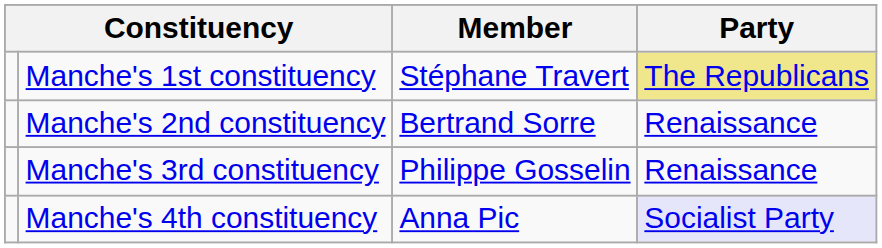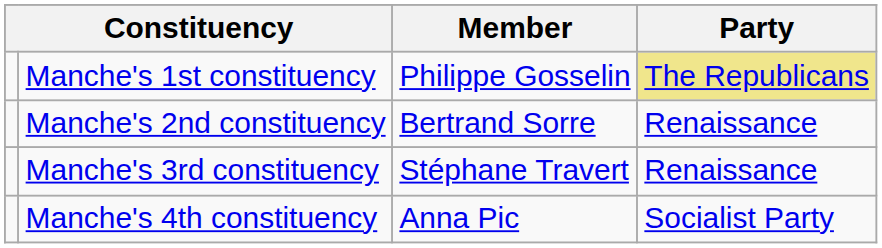(514, 75) Stéphane Travert -> (515, 75) Philippe Gosselin
(515, 170) Philippe Gosselin -> (514, 170) Stéphane Travert
(739, 218) lavender background -> (739, 218) no background
